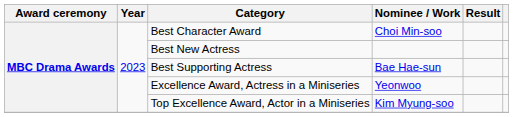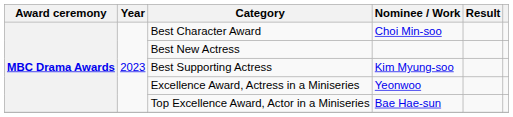(408, 67) Bae Hae-sun -> (414, 67) Kim Myung-soo
(414, 103) Kim Myung-soo -> (408, 103) Bae Hae-sun
